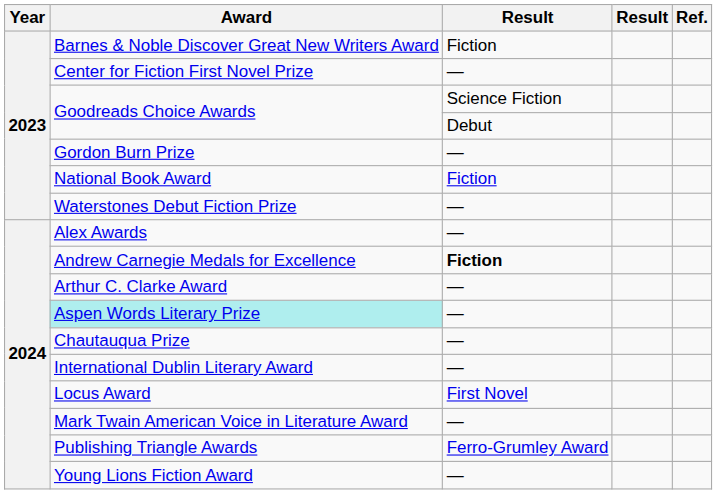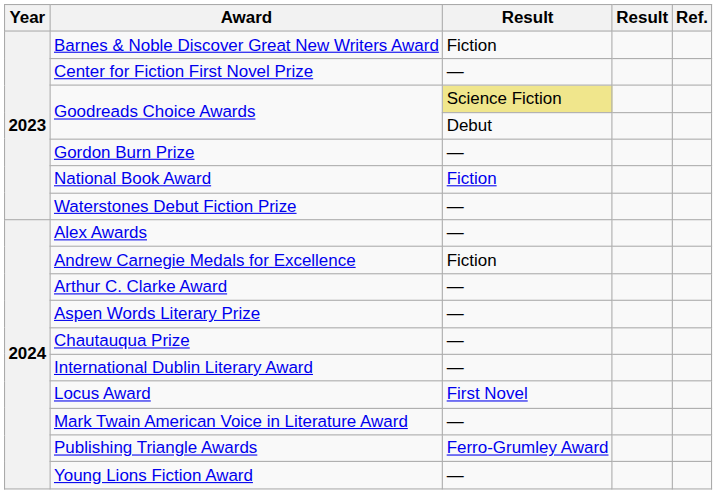(504, 98) no background -> (504, 98) khaki background
(474, 260) bold -> (472, 260) normal
(157, 313) paleturquoise background -> (157, 313) no background
